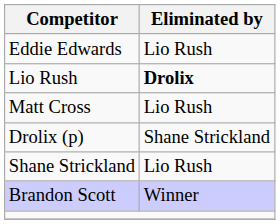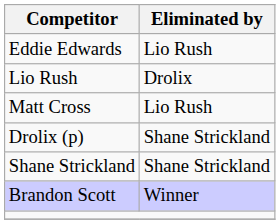(169, 78) bold -> (168, 78) normal
(178, 166) Lio Rush -> (207, 166) Shane Strickland
